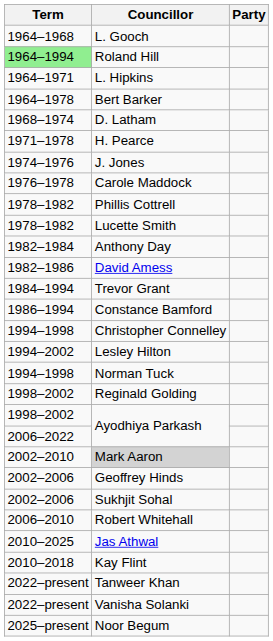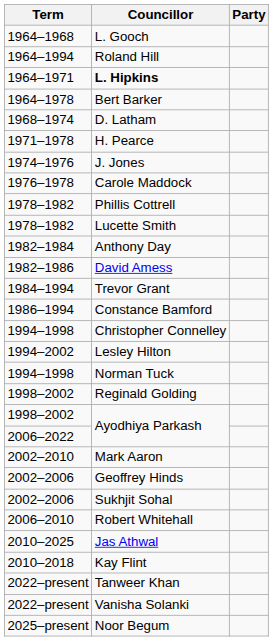(41, 57) lightgreen background -> (41, 57) no background
(124, 78) normal -> (127, 78) bold
(129, 457) lightgrey background -> (129, 457) no background
